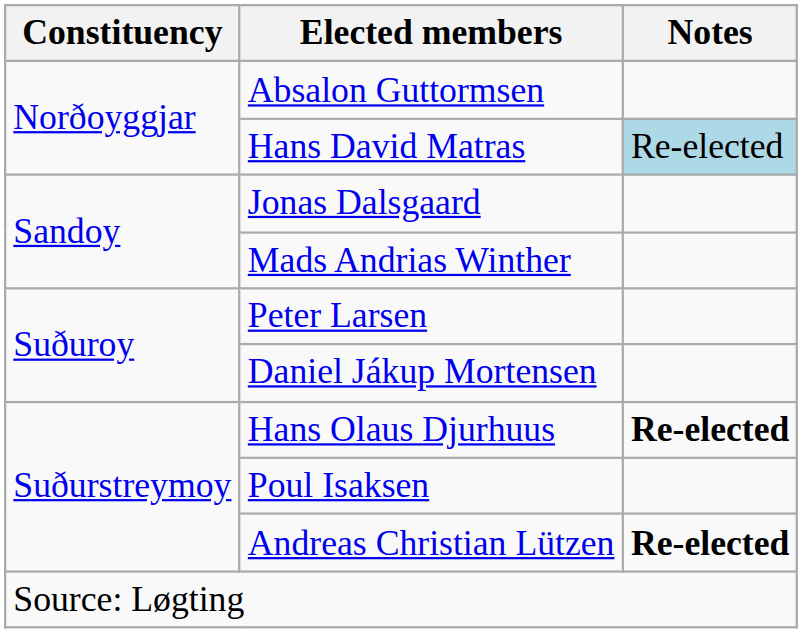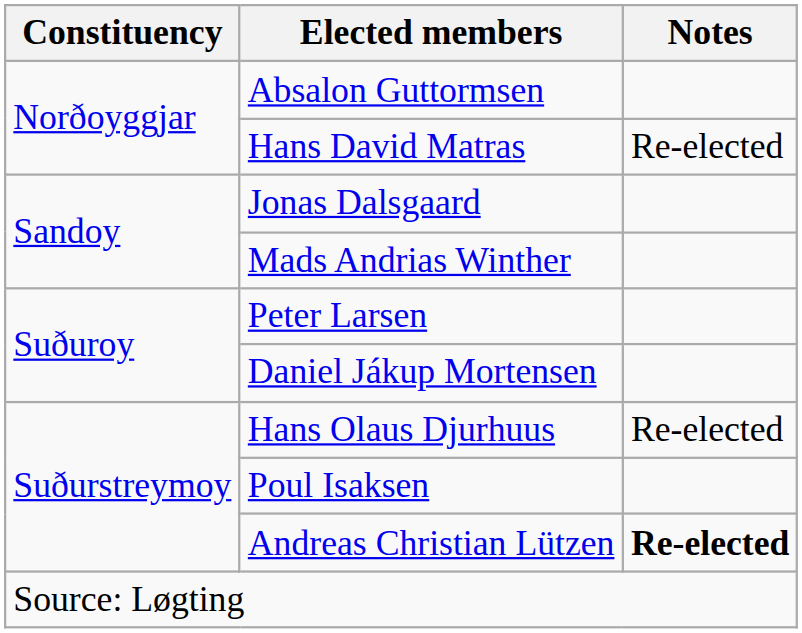(707, 145) lightblue background -> (707, 145) no background
(710, 428) bold -> (707, 428) normal
